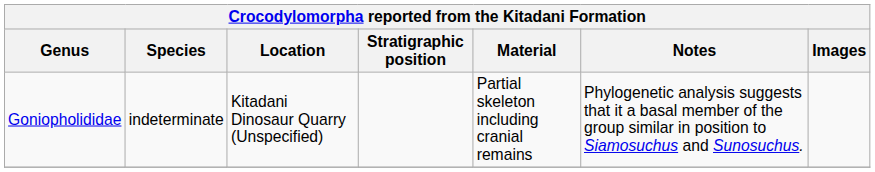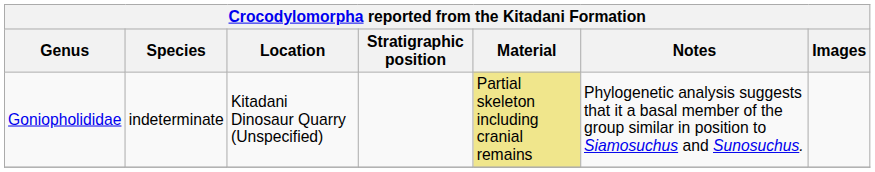(508, 119) no background -> (508, 119) khaki background
